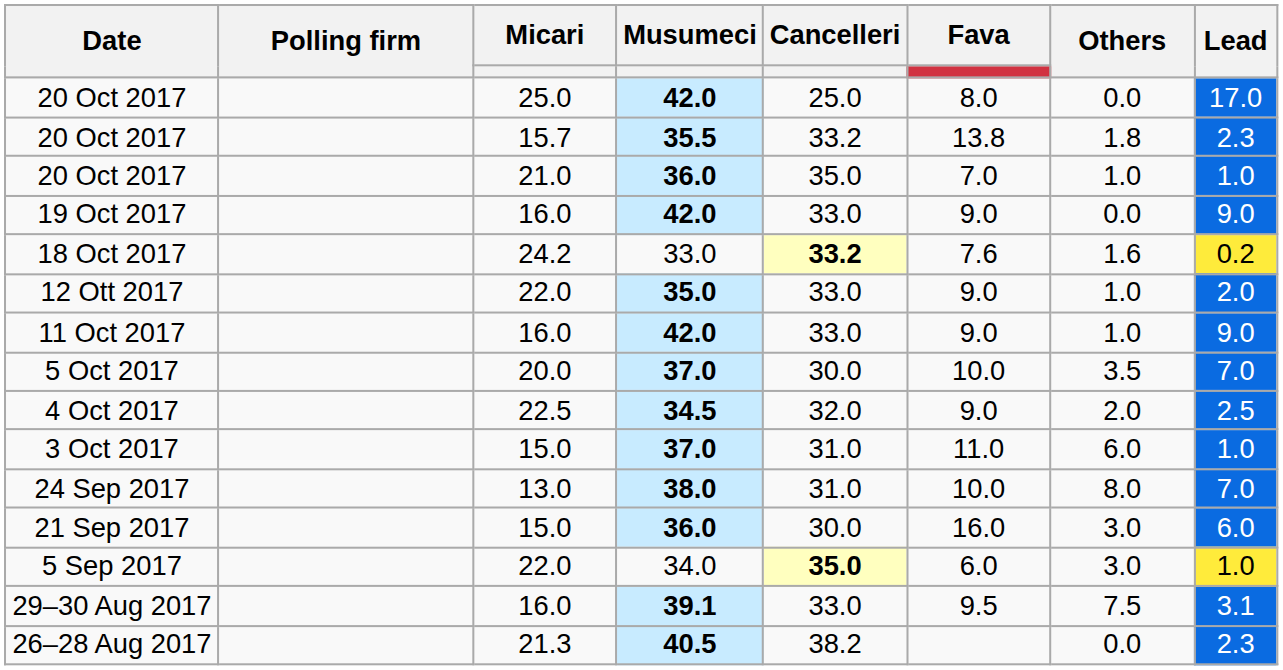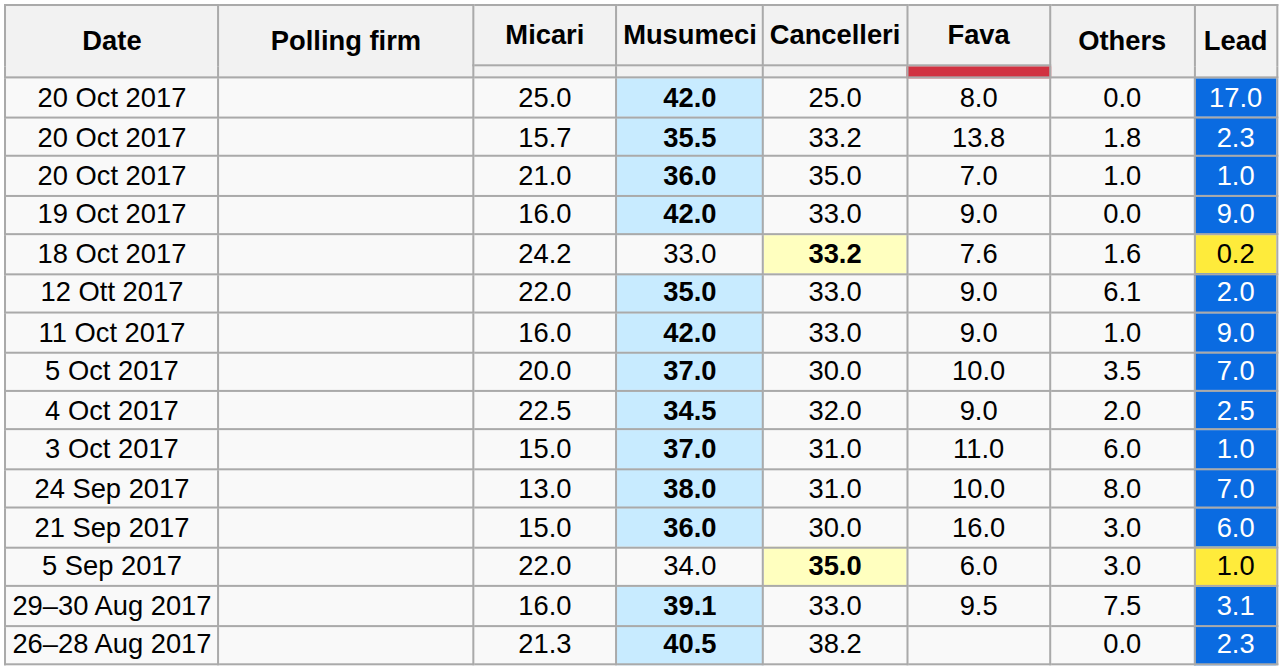(1122, 293) 1.0 -> (1122, 293) 6.1
